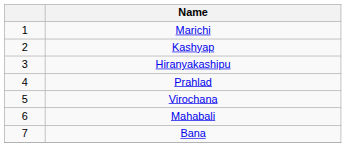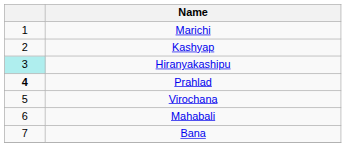(25, 64) no background -> (25, 64) paleturquoise background
(25, 82) normal -> (25, 82) bold
